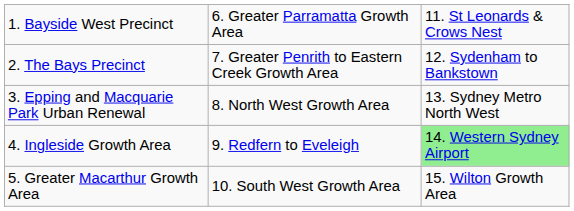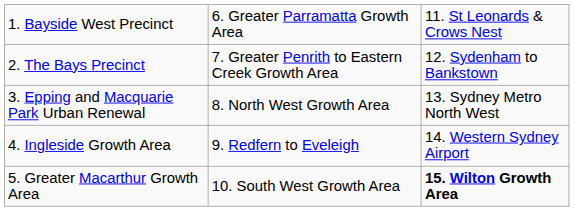(492, 145) lightgreen background -> (492, 145) no background
(484, 186) normal -> (488, 186) bold
